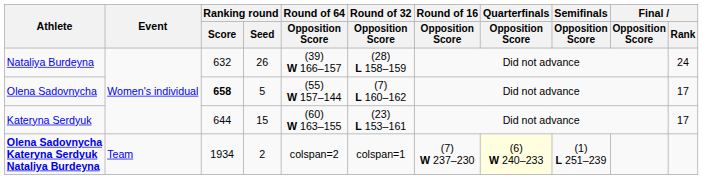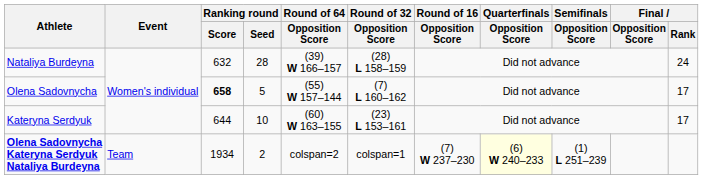(262, 63) 26 -> (262, 63) 28
(262, 120) 15 -> (262, 120) 10
